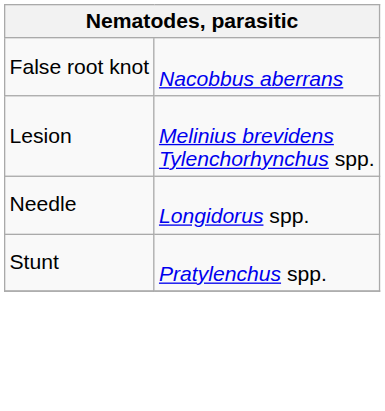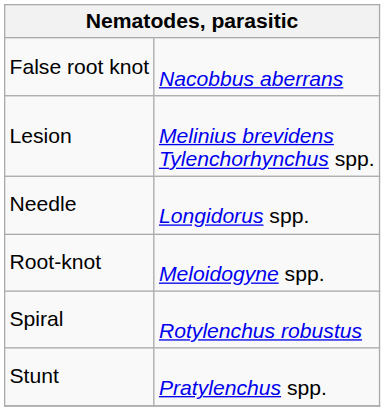+ row: (55, 262)
+ row: (37, 319)
